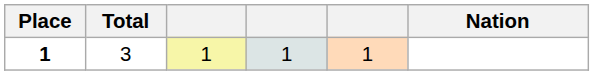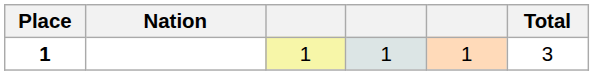columns swapped: (498, 21) <-> (126, 21)
